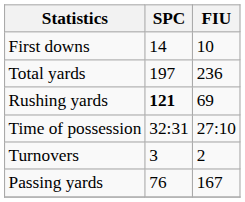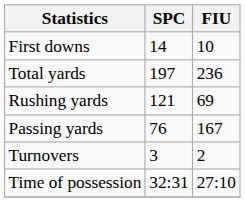(162, 100) bold -> (162, 100) normal
rows swapped: (56, 182) <-> (75, 128)
